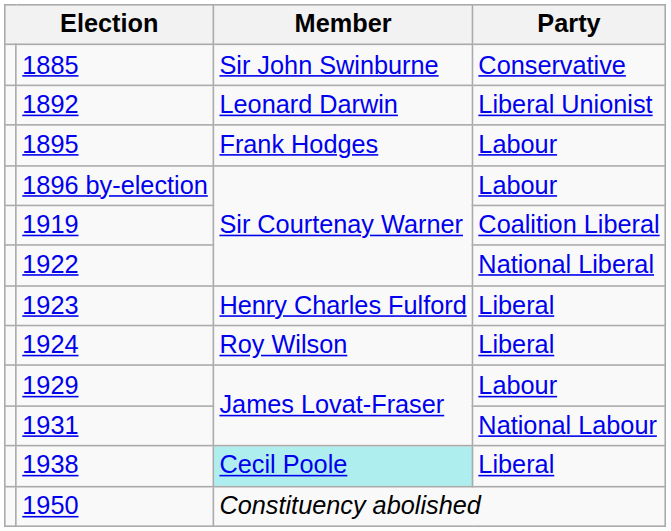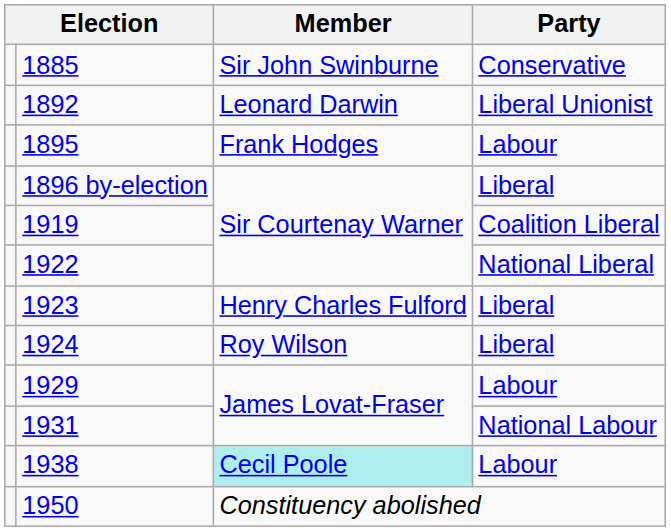(518, 184) Labour -> (516, 184) Liberal
(516, 465) Liberal -> (518, 465) Labour
